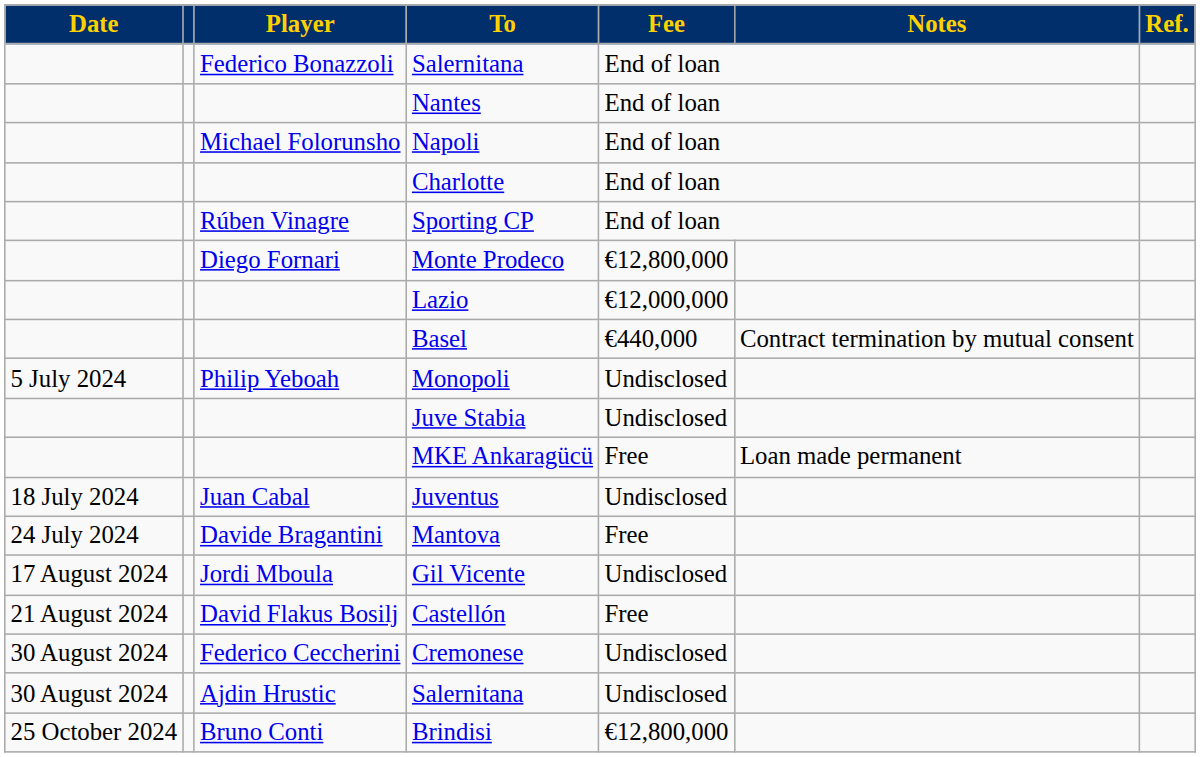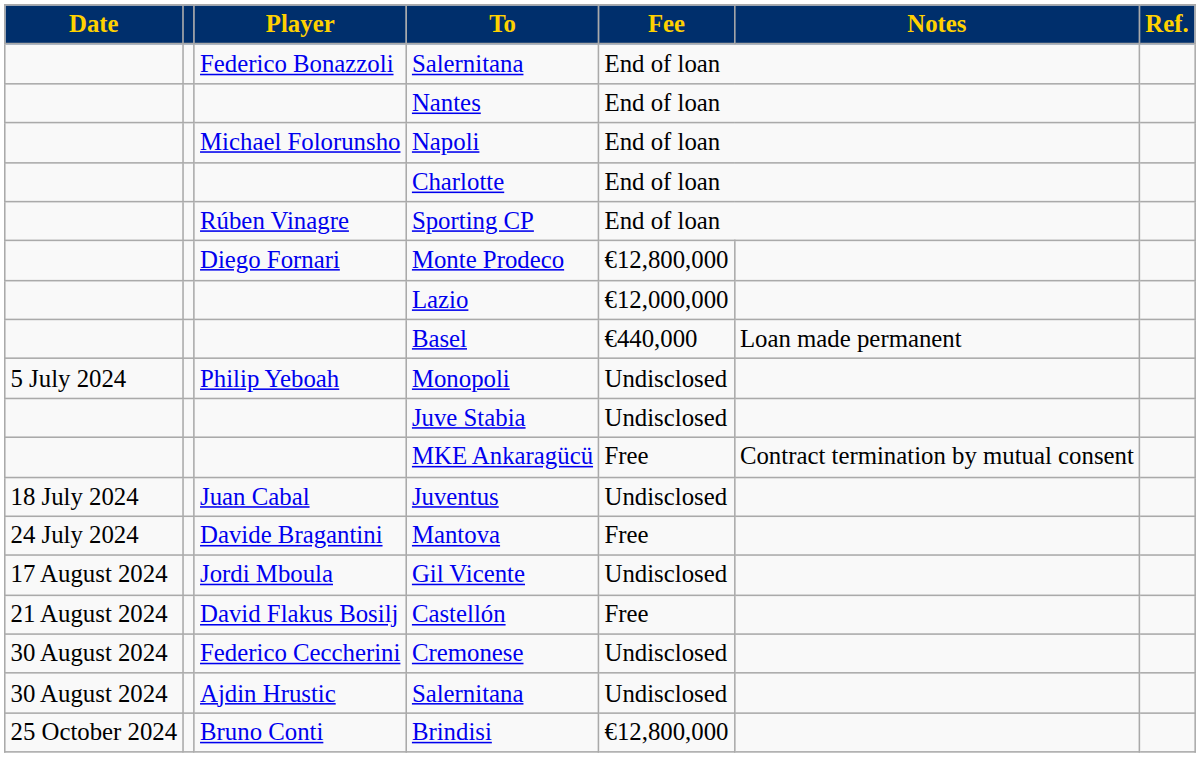(937, 338) Contract termination by mutual consent -> (851, 338) Loan made permanent
(851, 456) Loan made permanent -> (937, 456) Contract termination by mutual consent
